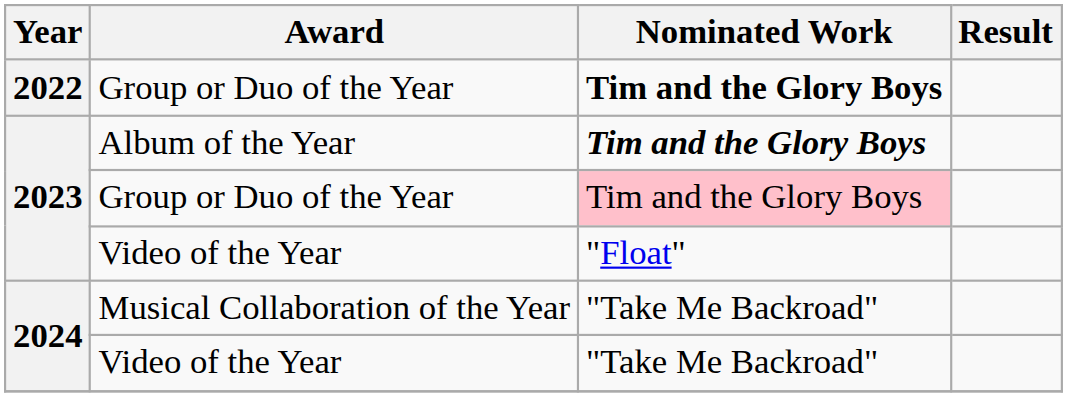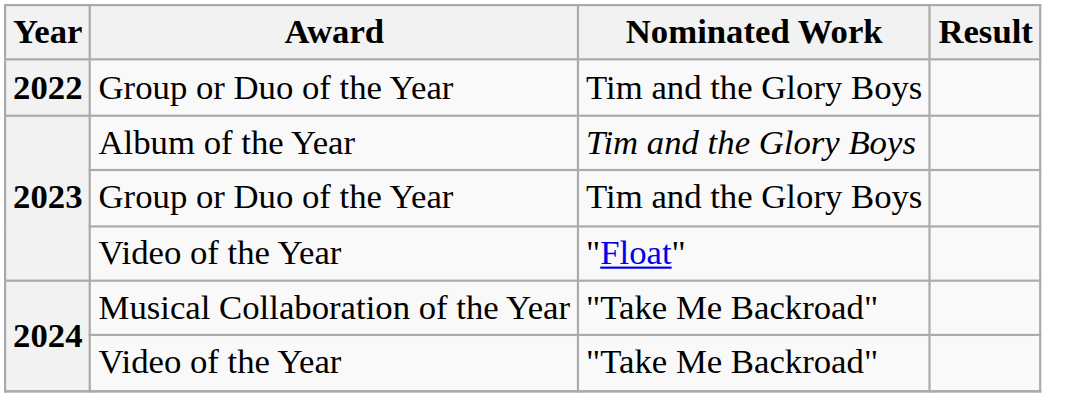(764, 87) bold -> (754, 87) normal
(756, 142) bold -> (751, 142) normal
(754, 197) pink background -> (754, 197) no background
